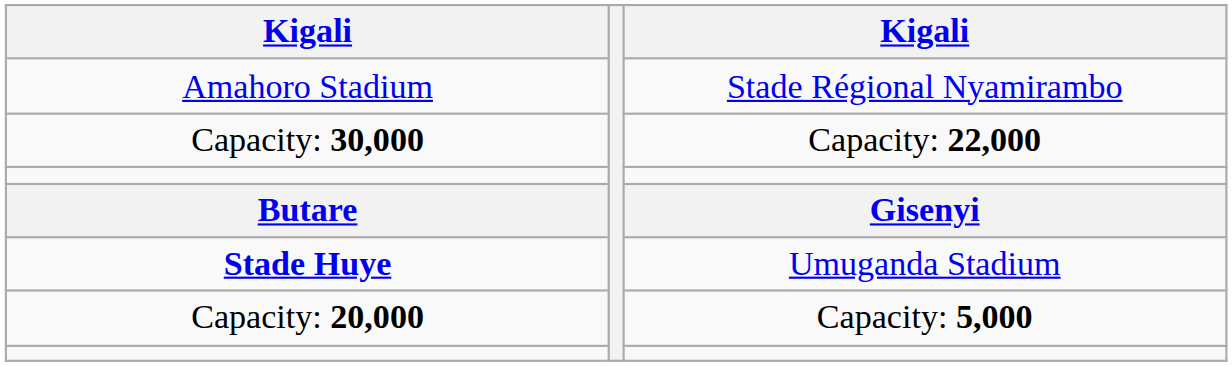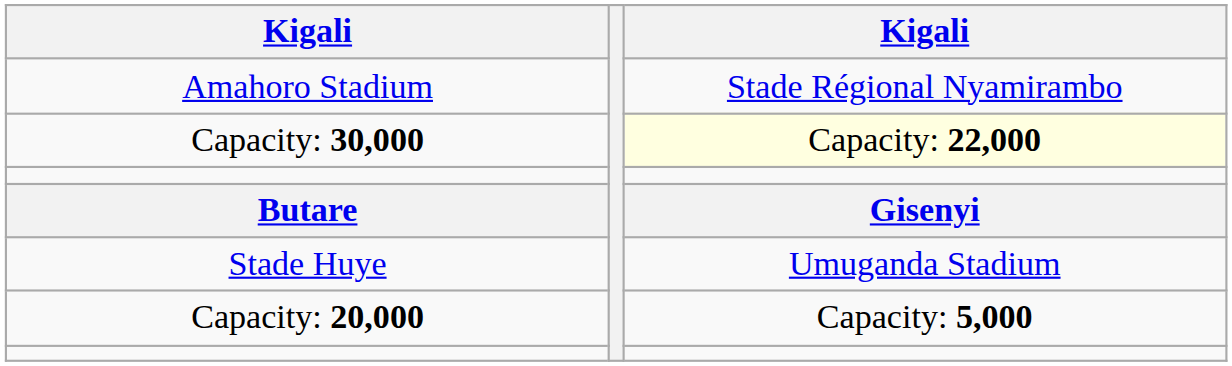(925, 139) no background -> (925, 139) lightyellow background
(308, 263) bold -> (308, 263) normal
